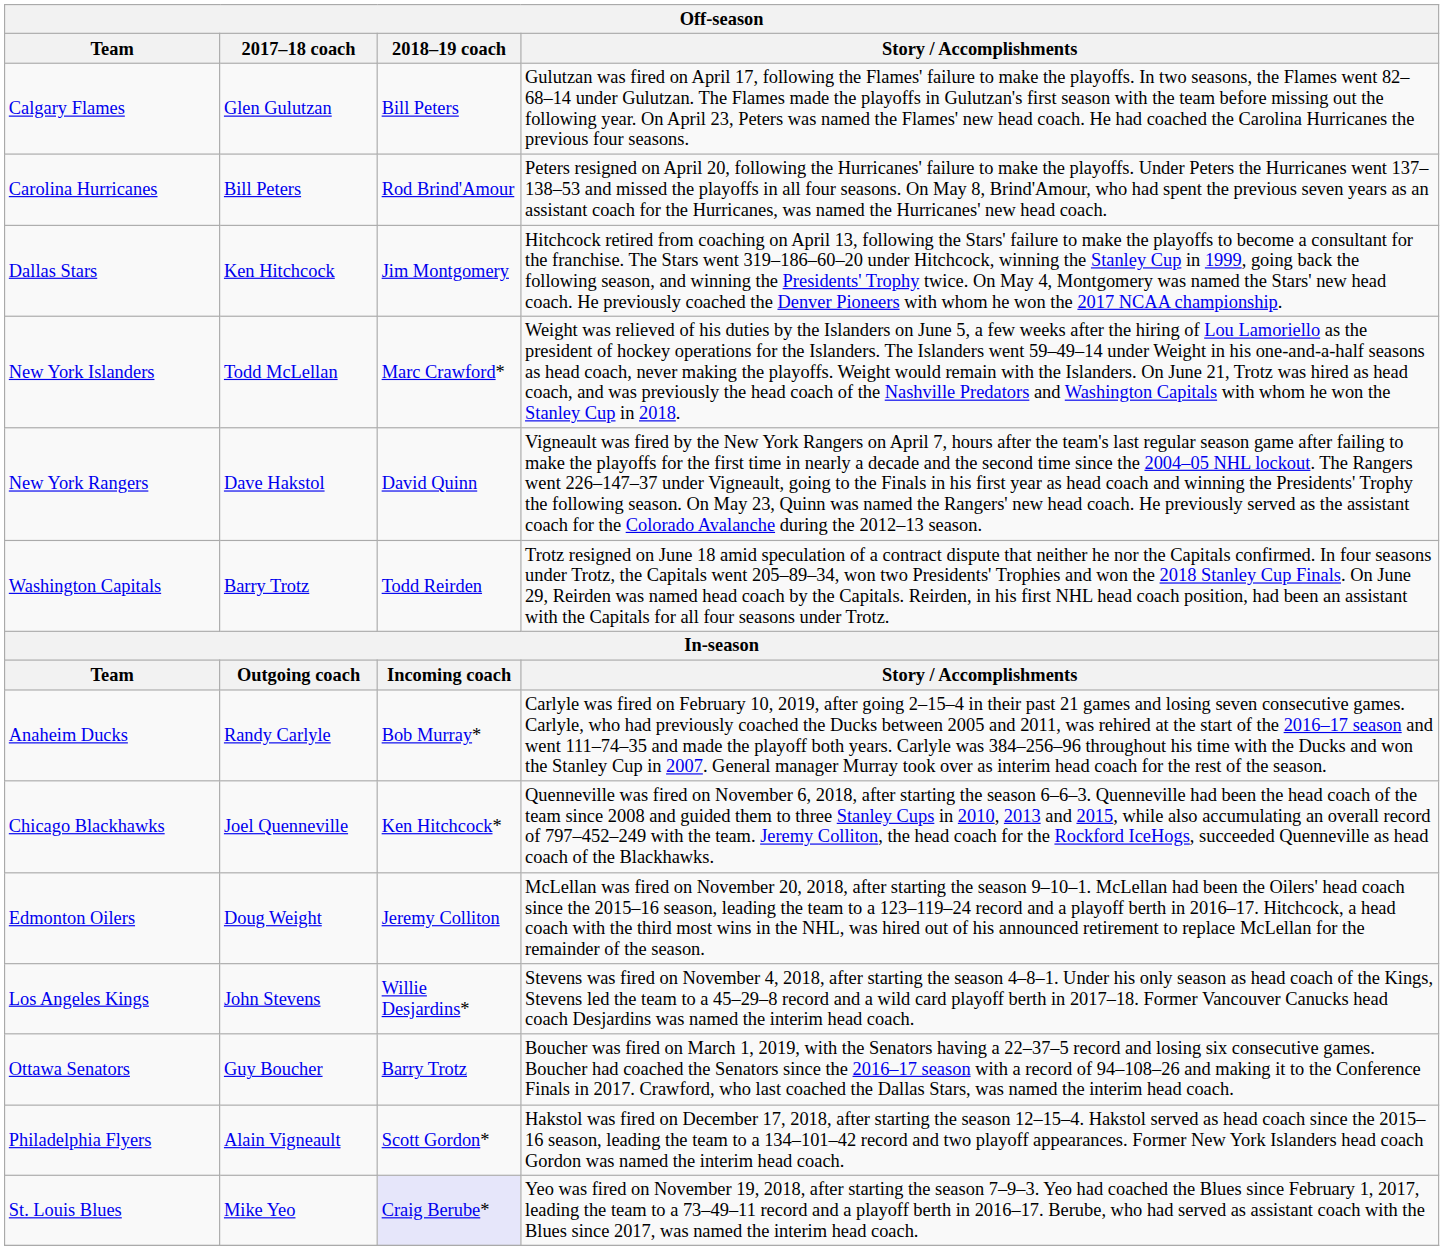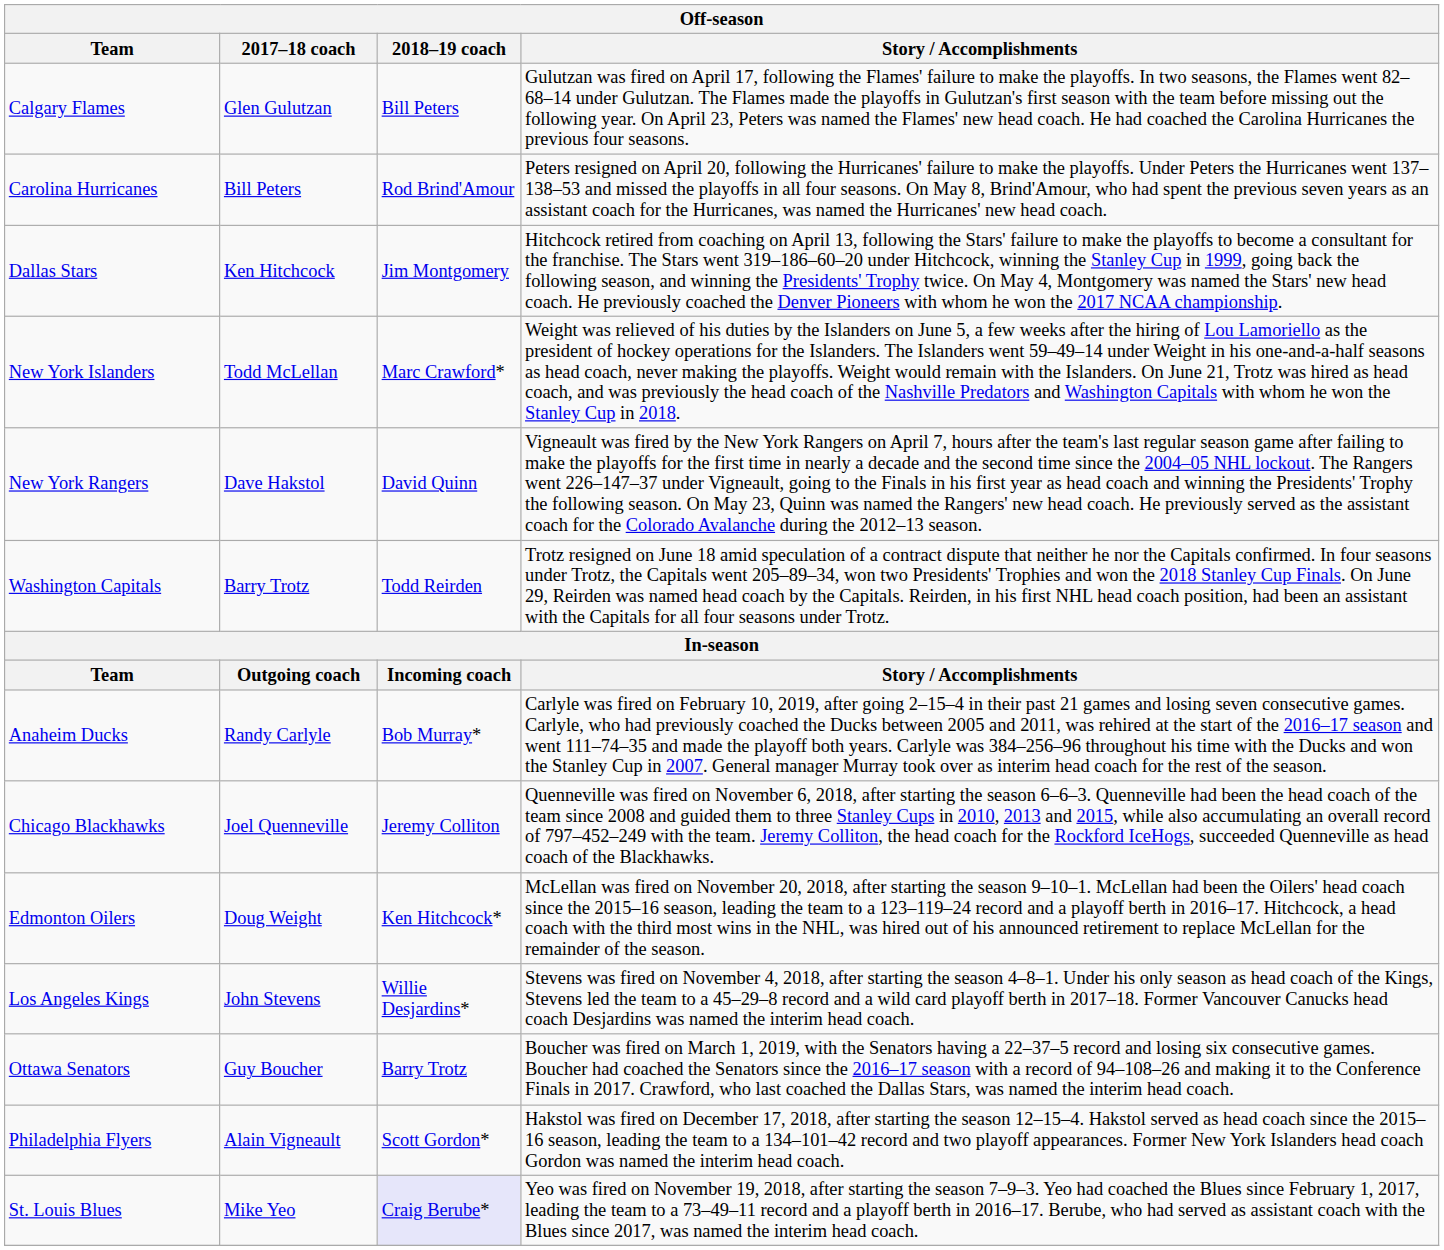(442, 826) Ken Hitchcock* -> (441, 826) Jeremy Colliton
(441, 917) Jeremy Colliton -> (442, 917) Ken Hitchcock*
